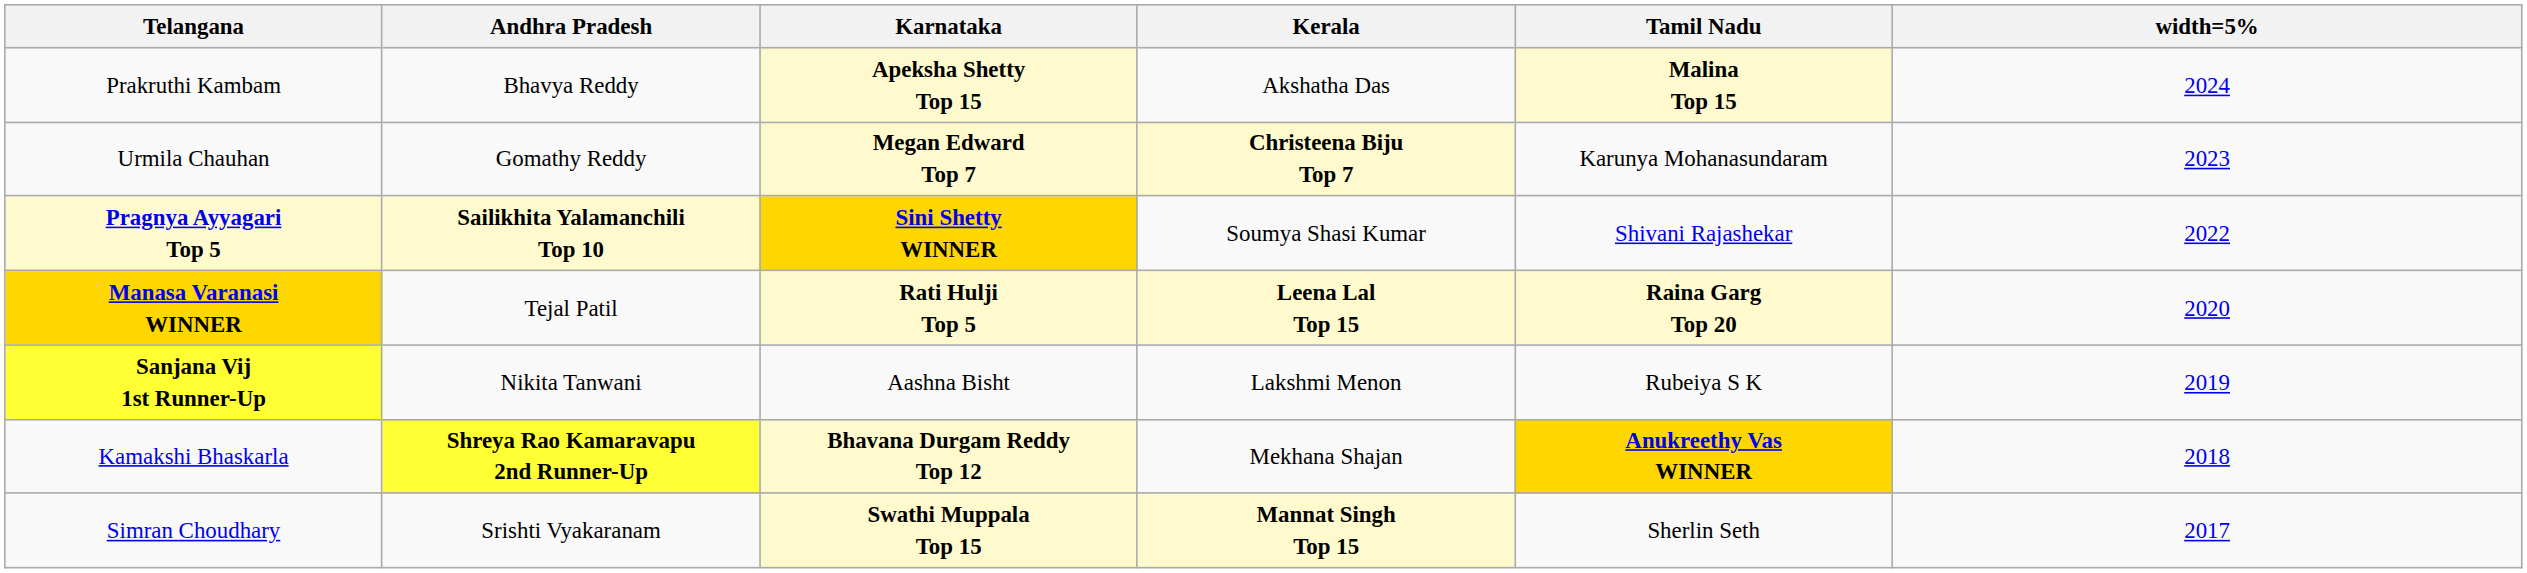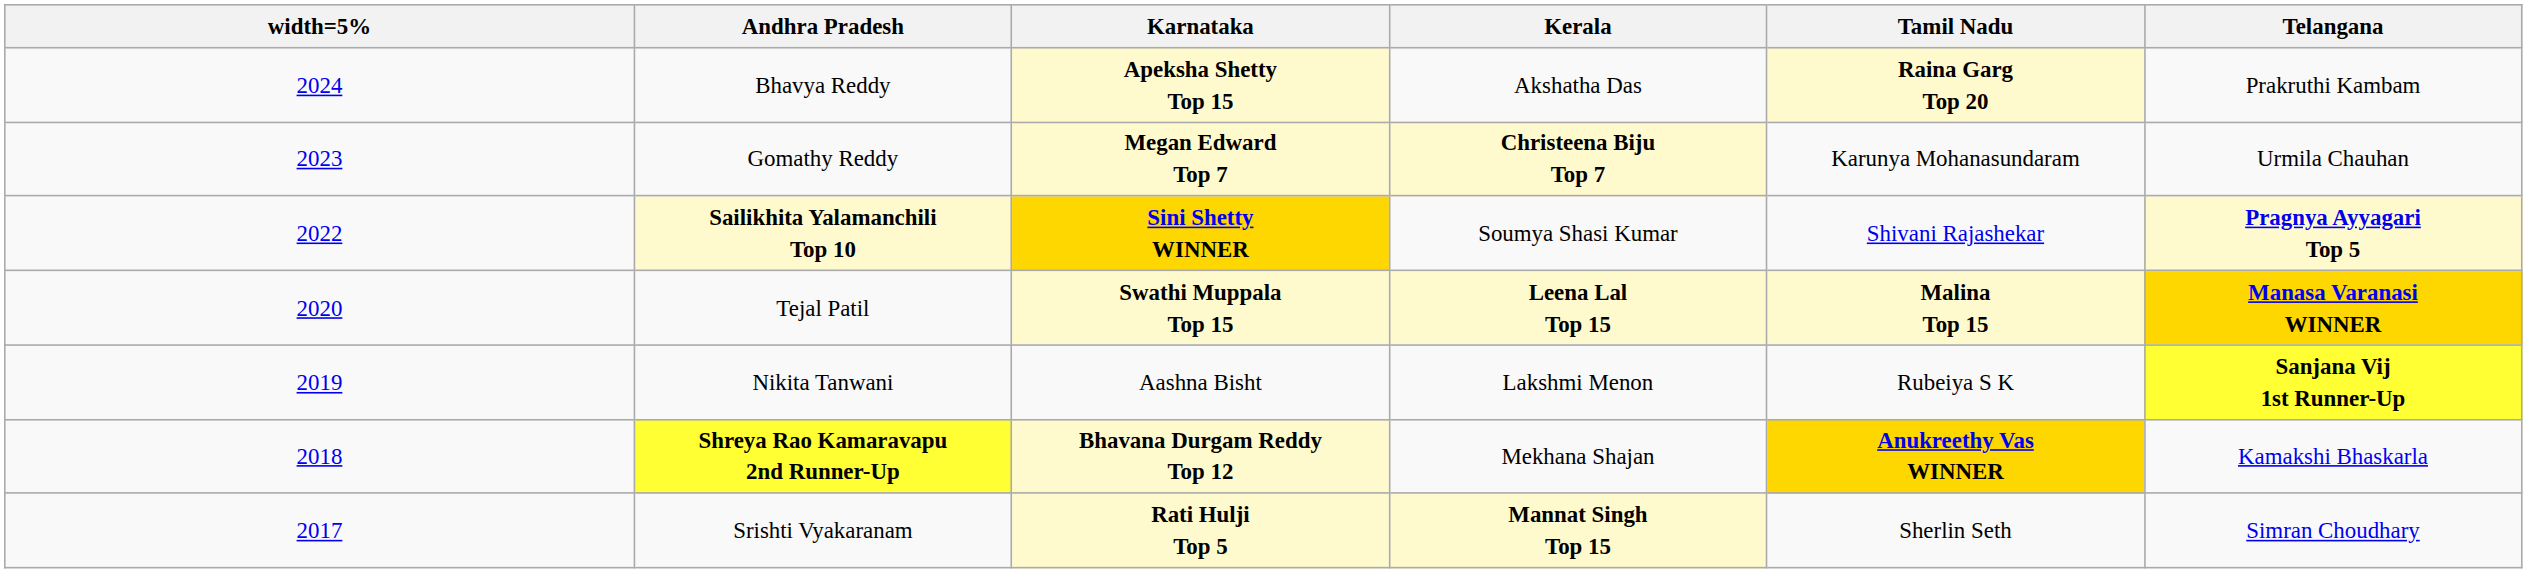columns swapped: (2207, 26) <-> (194, 26)
(1704, 85) Malina Top 15 -> (1955, 85) Raina Garg Top 20
(949, 308) Rati Hulji Top 5 -> (1200, 308) Swathi Muppala Top 15
(1704, 308) Raina Garg Top 20 -> (1955, 308) Malina Top 15
(949, 531) Swathi Muppala Top 15 -> (1200, 531) Rati Hulji Top 5
